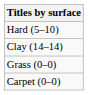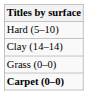(34, 81) normal -> (35, 81) bold
